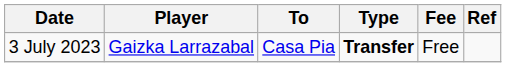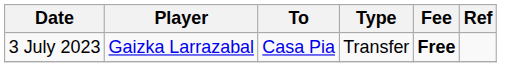(379, 47) bold -> (376, 47) normal
(441, 47) normal -> (437, 47) bold
